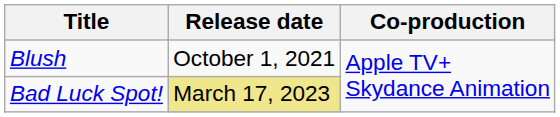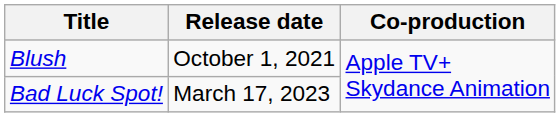(252, 93) khaki background -> (252, 93) no background
